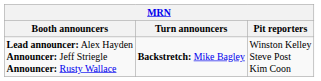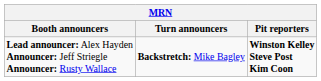(280, 57) normal -> (282, 57) bold
